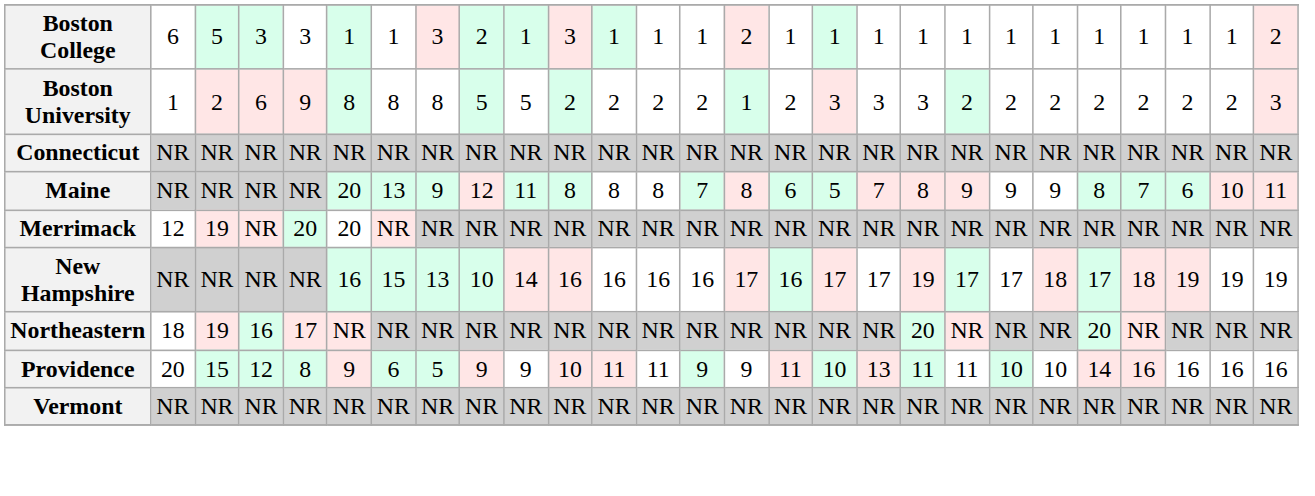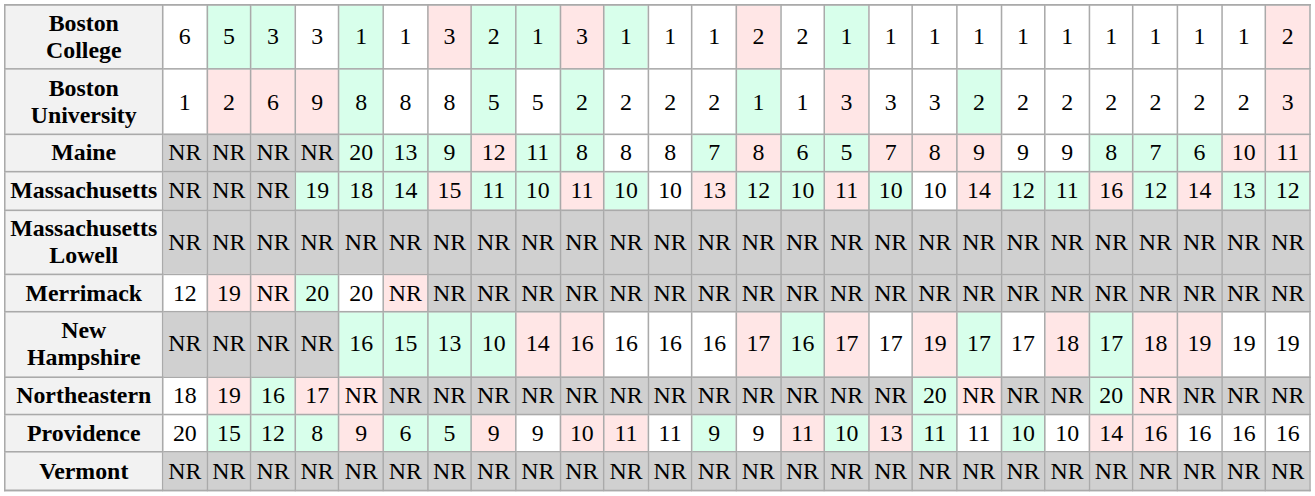(790, 36) 1 -> (802, 36) 2
(790, 101) 2 -> (802, 101) 1
- row: (78, 152)
+ row: (84, 190)
+ row: (84, 241)
